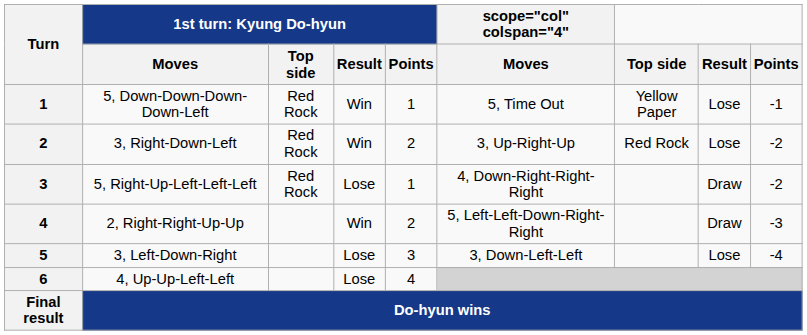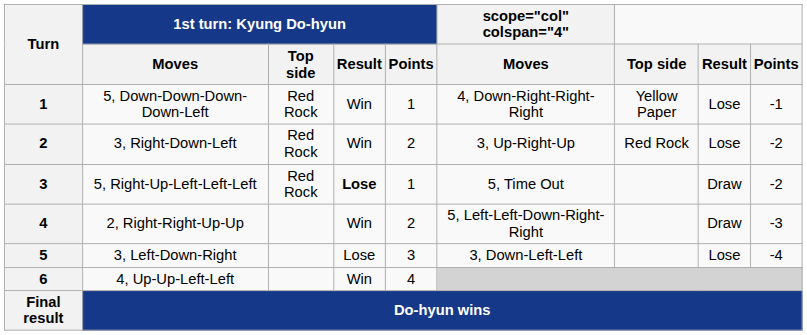(526, 104) 5, Time Out -> (526, 104) 4, Down-Right-Right-Right
(359, 184) normal -> (359, 184) bold
(526, 184) 4, Down-Right-Right-Right -> (526, 184) 5, Time Out
(359, 278) Lose -> (359, 278) Win
